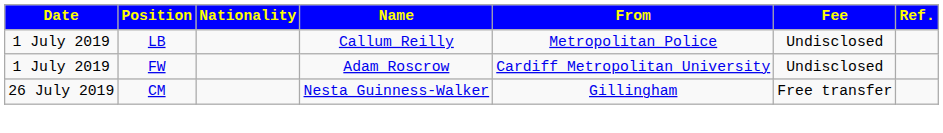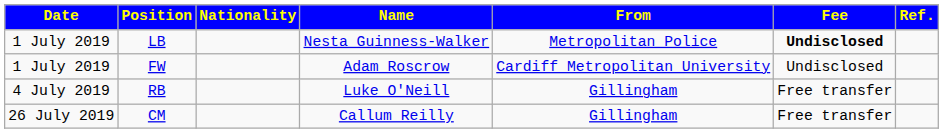(396, 41) Callum Reilly -> (396, 41) Nesta Guinness-Walker
(835, 41) normal -> (835, 41) bold
+ row: (157, 91)
(396, 91) Nesta Guinness-Walker -> (396, 116) Callum Reilly
